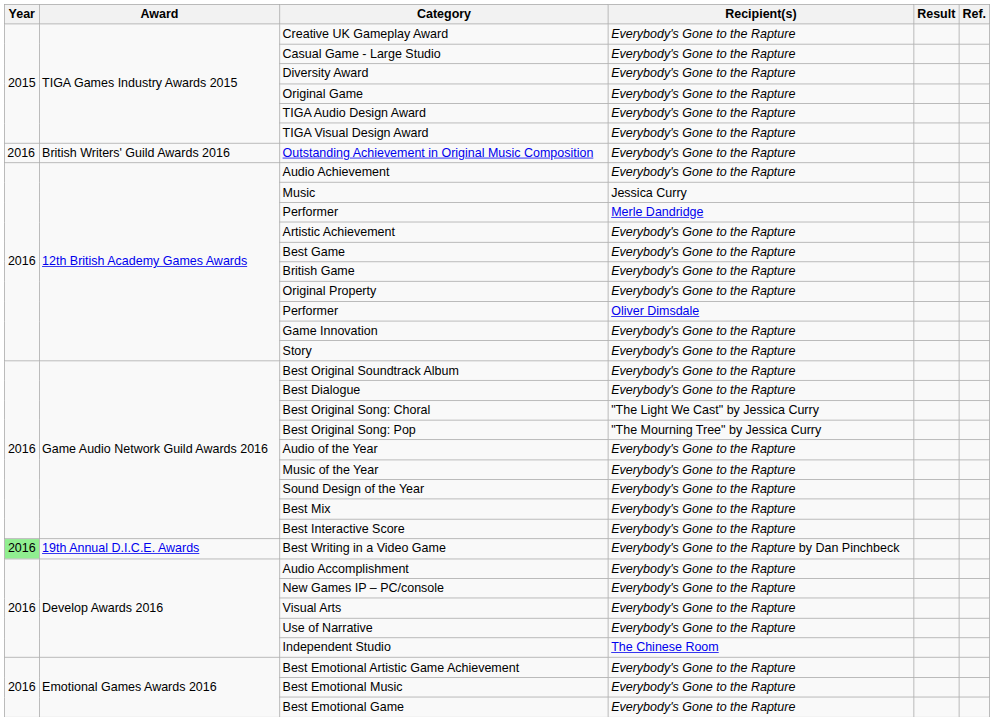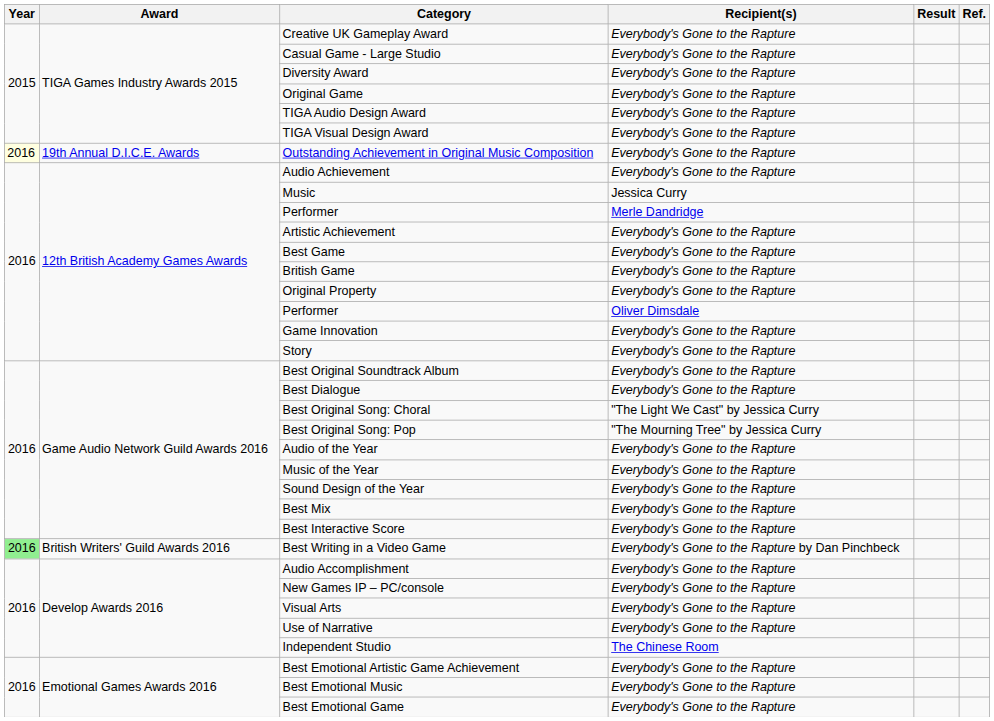(21, 152) no background -> (21, 152) lightyellow background
(136, 152) British Writers' Guild Awards 2016 -> (121, 152) 19th Annual D.I.C.E. Awards
(121, 548) 19th Annual D.I.C.E. Awards -> (136, 548) British Writers' Guild Awards 2016
